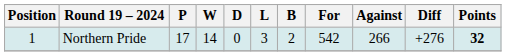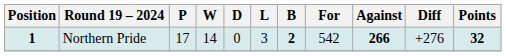(32, 38) normal -> (32, 38) bold
(292, 38) normal -> (292, 38) bold
(379, 38) normal -> (379, 38) bold
